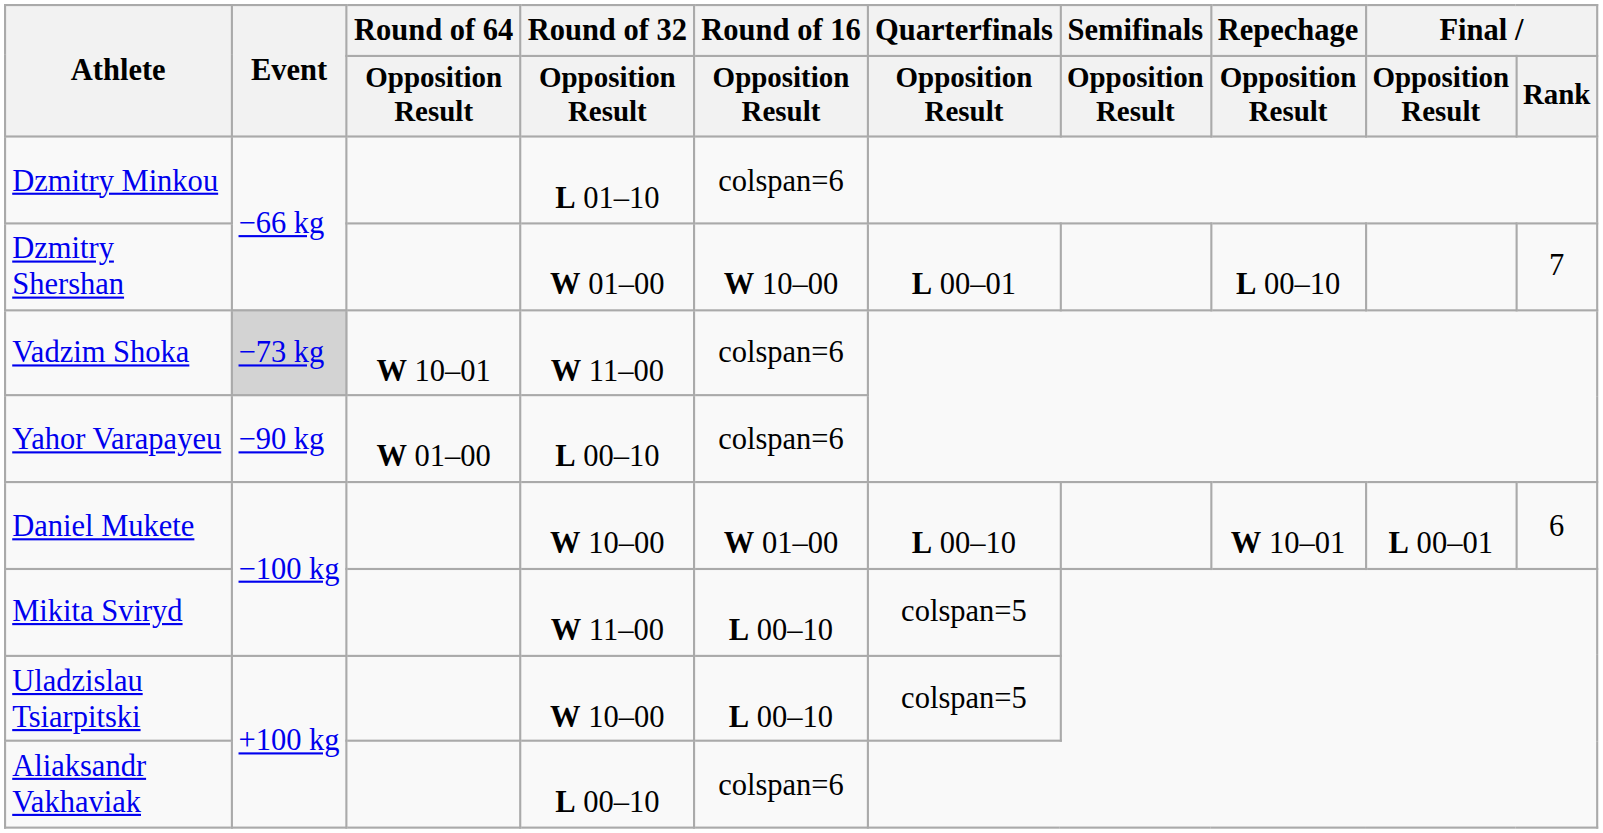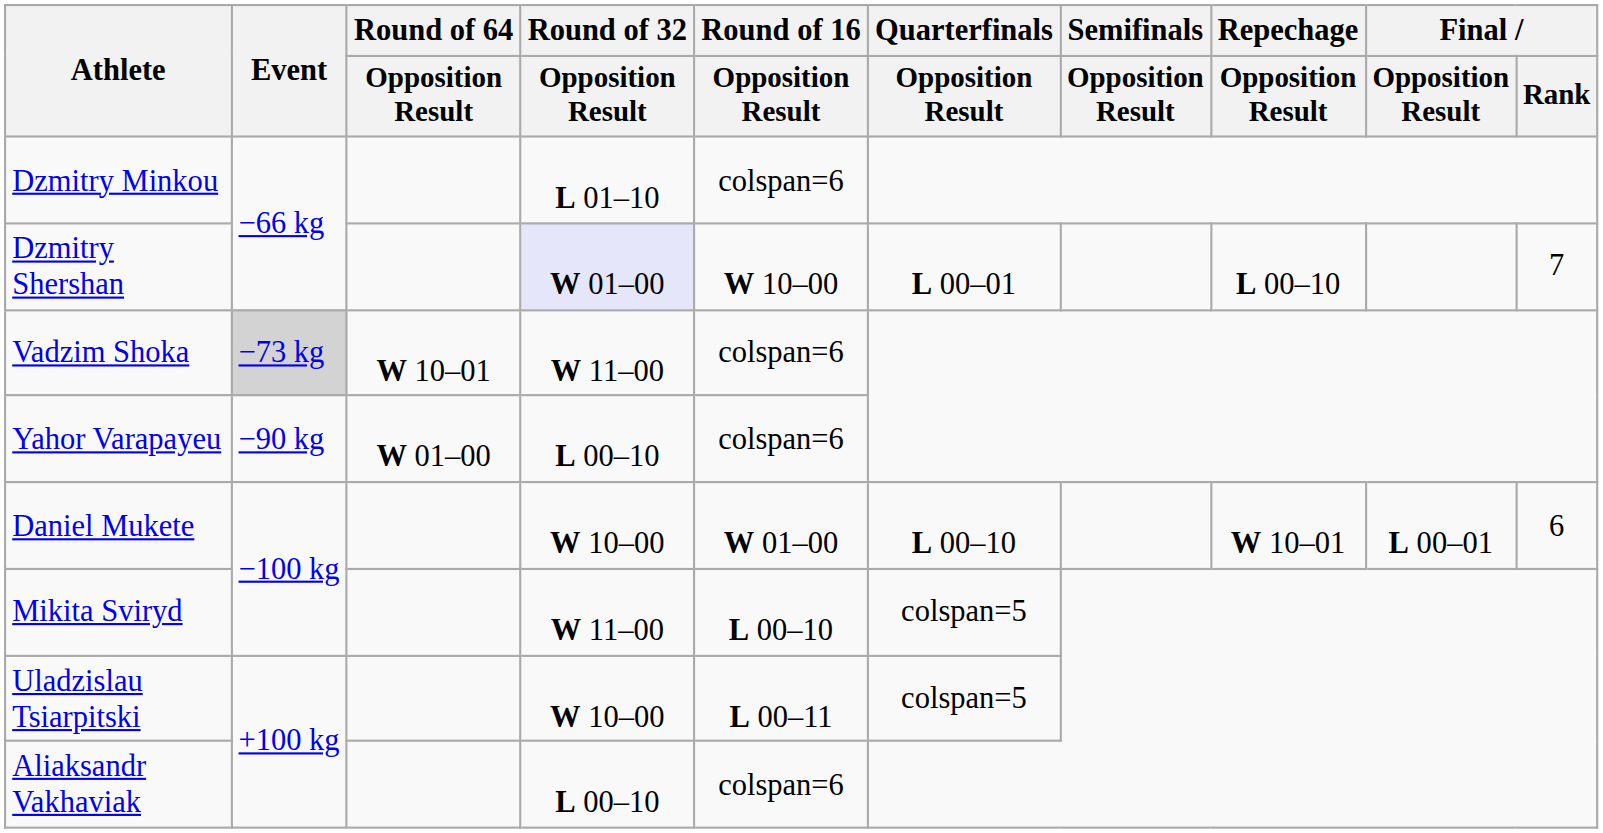(607, 284) no background -> (607, 284) lavender background
(781, 716) L 00–10 -> (781, 716) L 00–11
